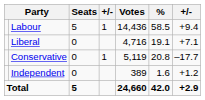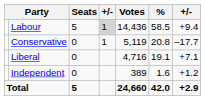(104, 27) no background -> (104, 27) lightgrey background
rows swapped: (39, 57) <-> (25, 42)
